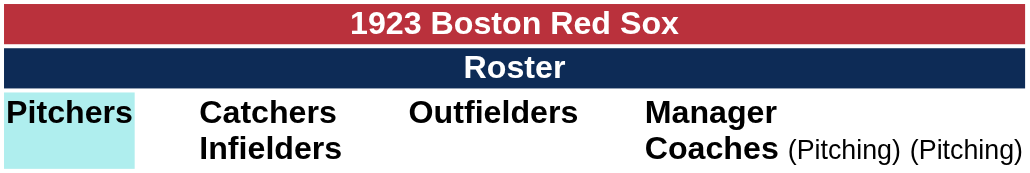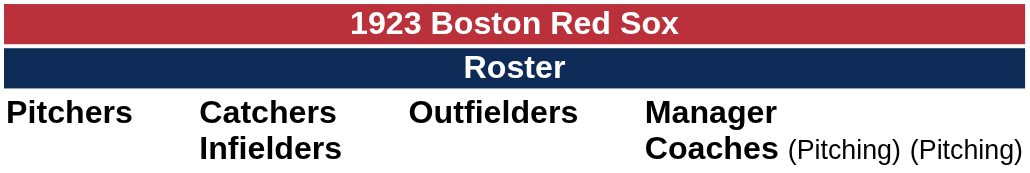(69, 112) paleturquoise background -> (69, 112) no background
